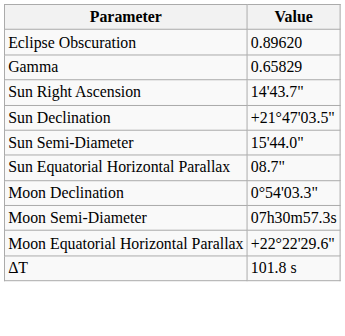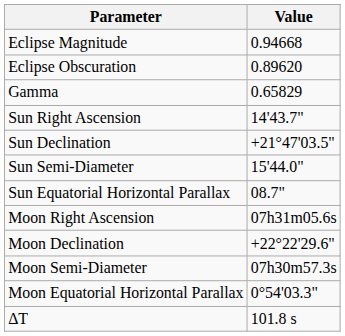+ row: (68, 42)
+ row: (81, 218)
(284, 192) 0°54'03.3" -> (293, 243) +22°22'29.6"
(293, 243) +22°22'29.6" -> (284, 293) 0°54'03.3"
